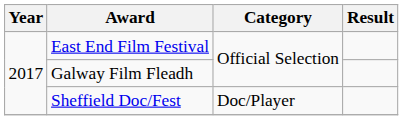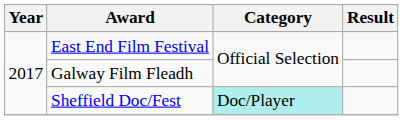(256, 100) no background -> (256, 100) paleturquoise background
